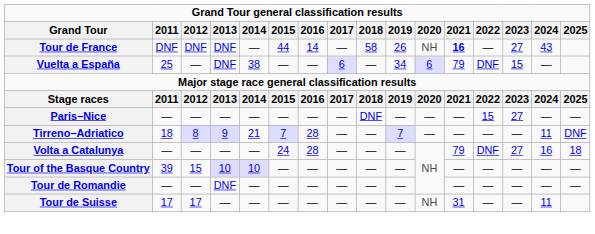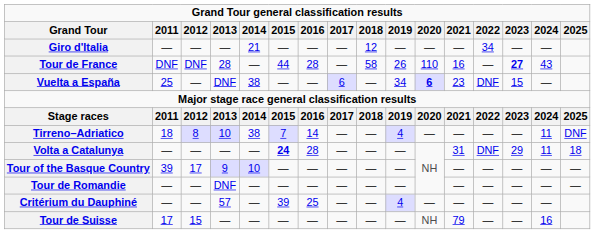+ row: (78, 47)
(225, 47) DNF -> (225, 64) 28
(313, 47) 14 -> (313, 64) 28
(429, 47) NH -> (429, 64) 110
(459, 47) bold -> (459, 64) normal
(517, 47) normal -> (517, 64) bold
(429, 64) normal -> (429, 82) bold
(459, 64) 79 -> (459, 82) 23
- row: (78, 116)
(225, 133) 9 -> (225, 133) 10
(254, 133) 21 -> (254, 133) 38
(313, 133) 28 -> (313, 133) 14
(400, 133) 7 -> (400, 133) 4
(283, 151) normal -> (283, 151) bold
(459, 151) 79 -> (459, 151) 31
(517, 151) 27 -> (517, 151) 29
(546, 151) 16 -> (546, 151) 11
(196, 168) 15 -> (196, 168) 17
(225, 168) 10 -> (225, 168) 9
+ row: (78, 202)
(196, 202) 17 -> (196, 220) 15
(459, 202) 31 -> (459, 220) 79
(546, 202) 11 -> (546, 220) 16
